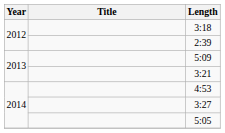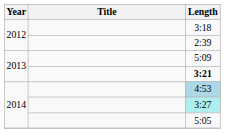(203, 74) normal -> (203, 74) bold
(203, 89) no background -> (203, 89) lightblue background
(203, 105) no background -> (203, 105) paleturquoise background
